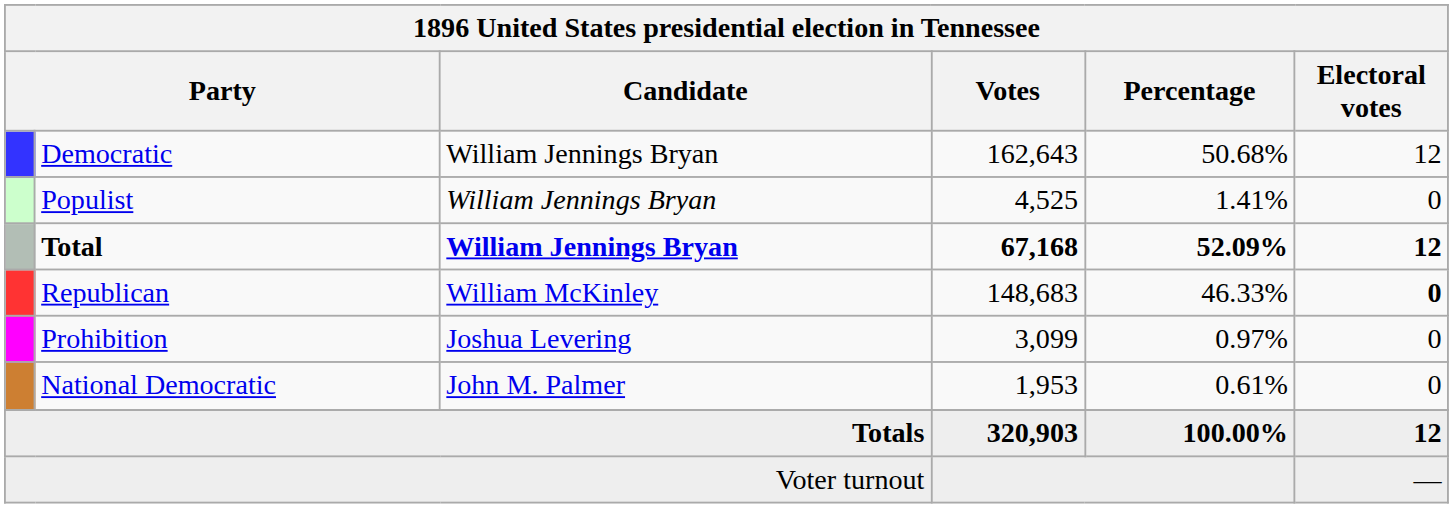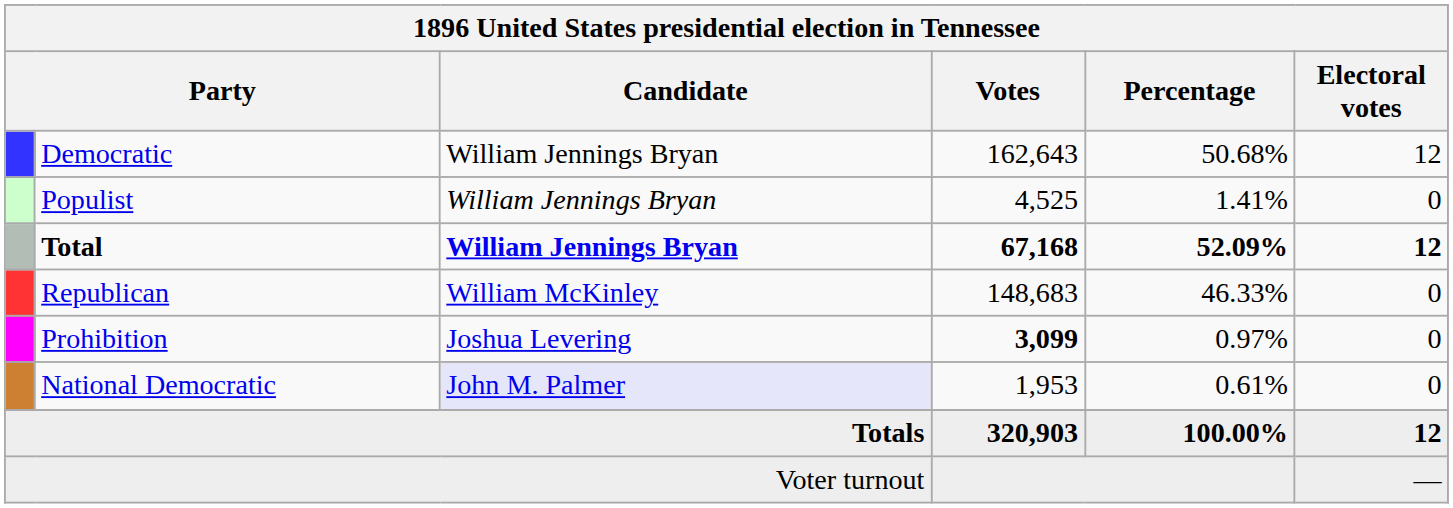(1435, 292) bold -> (1435, 292) normal
(1046, 339) normal -> (1046, 339) bold
(536, 385) no background -> (536, 385) lavender background
